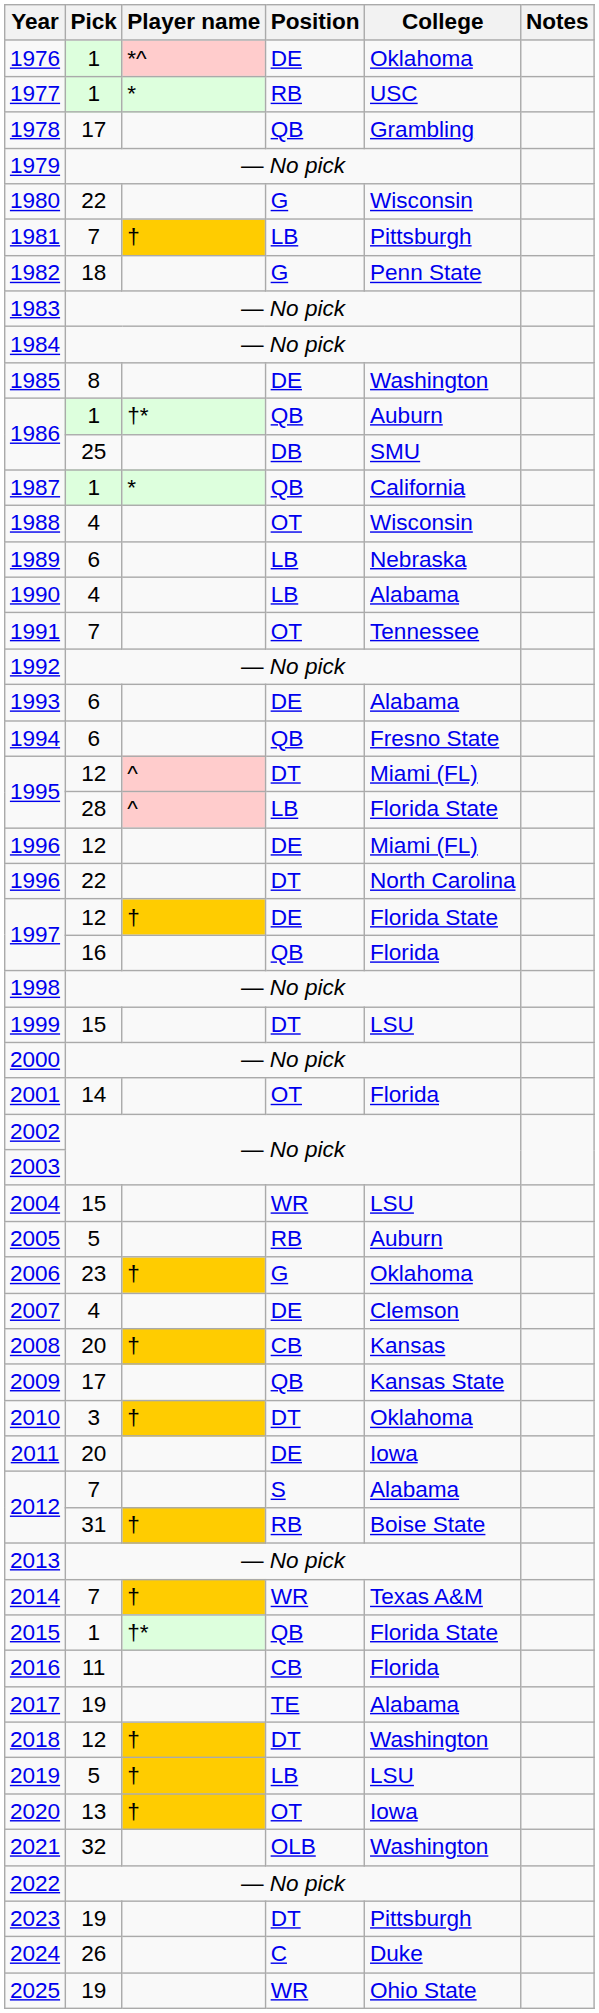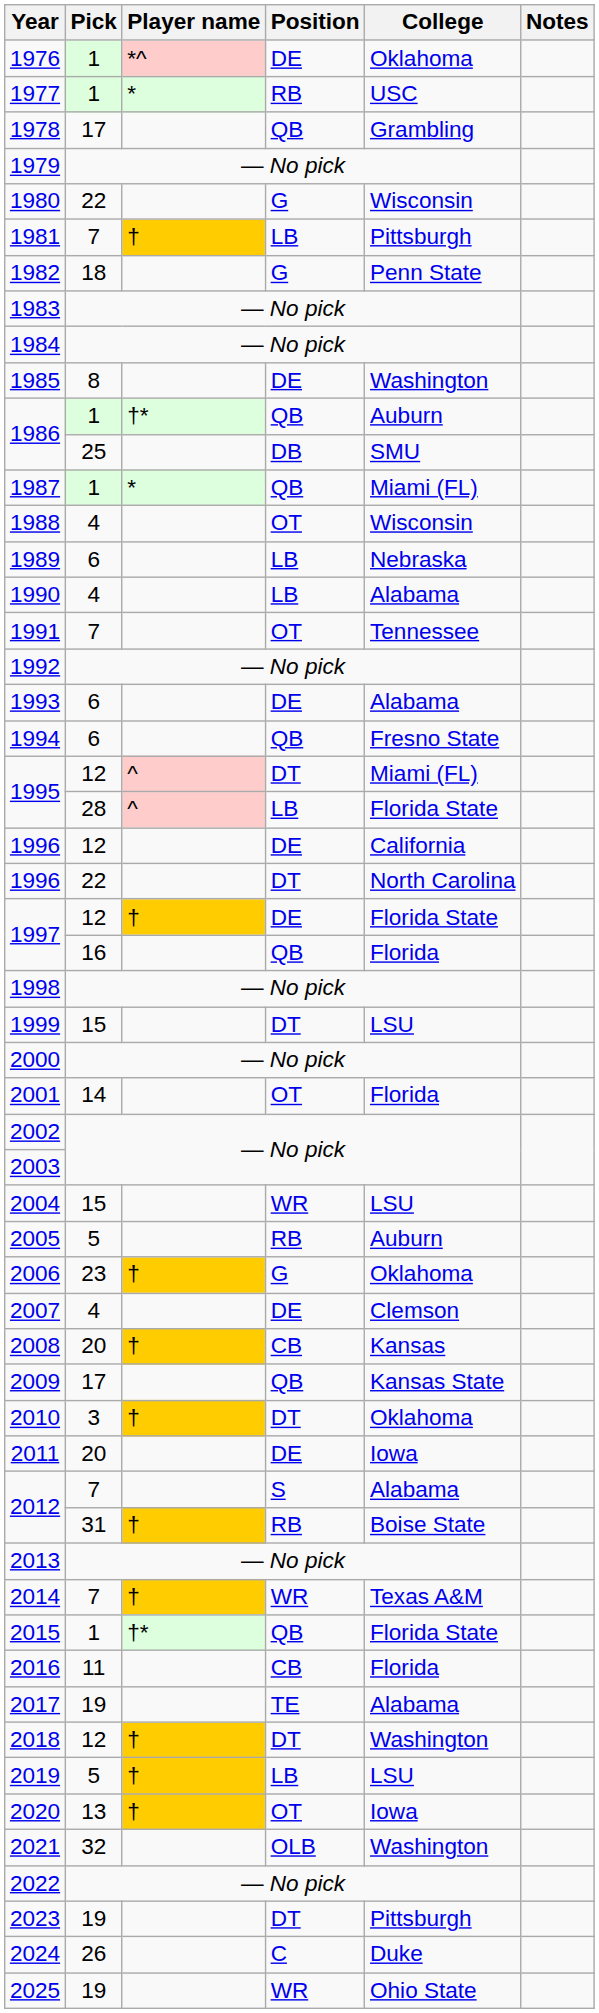(418, 487) California -> (424, 487) Miami (FL)
(424, 845) Miami (FL) -> (418, 845) California
